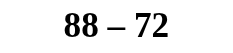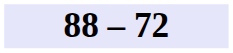(116, 25) no background -> (116, 25) lavender background
